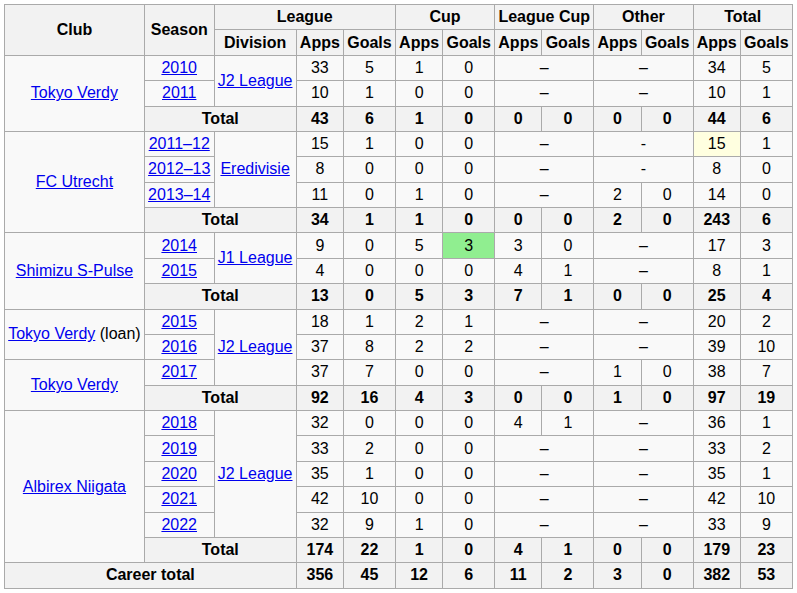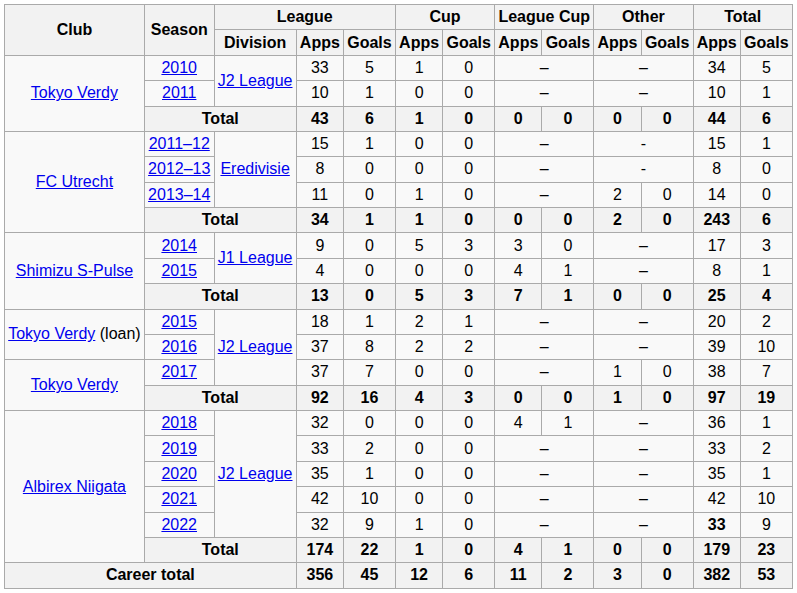(717, 144) lightyellow background -> (717, 144) no background
(469, 245) lightgreen background -> (469, 245) no background
(717, 524) normal -> (717, 524) bold
